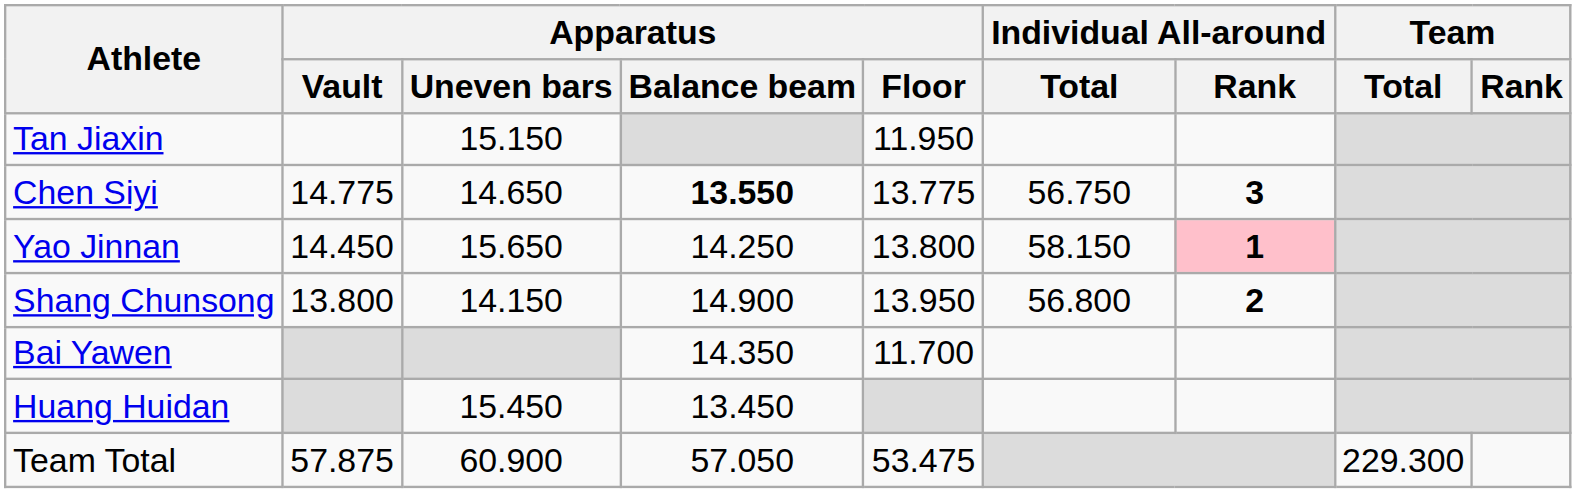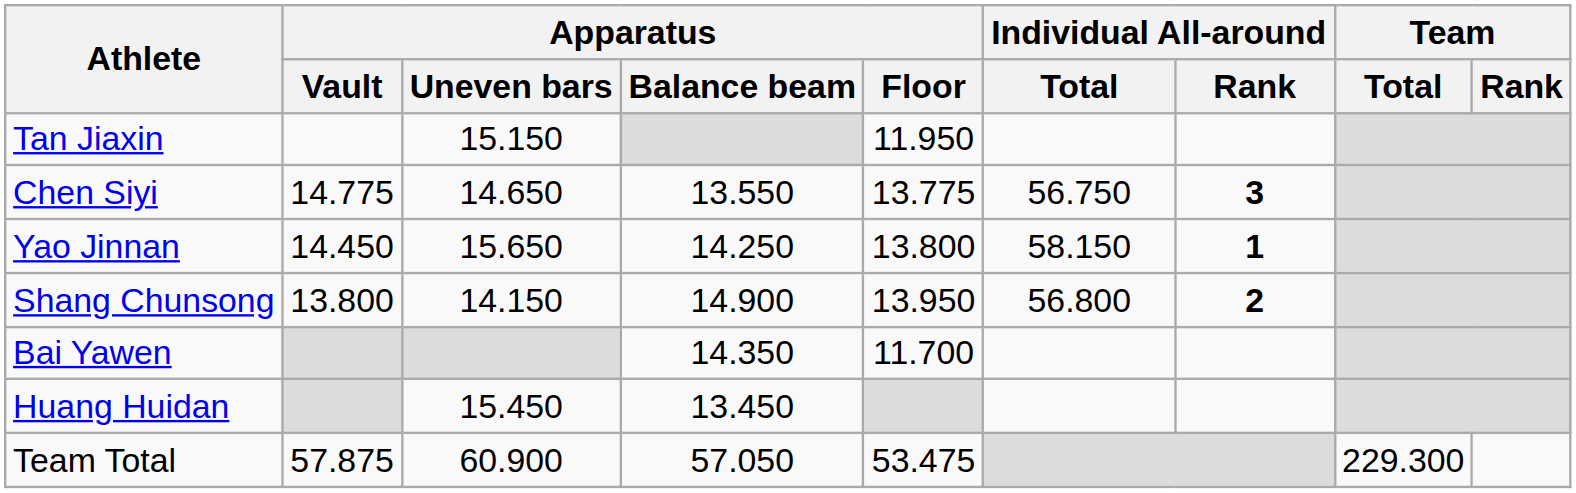(742, 193) bold -> (742, 193) normal
(1255, 246) pink background -> (1255, 246) no background
